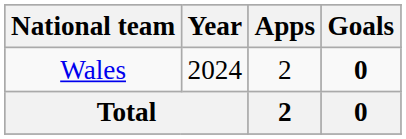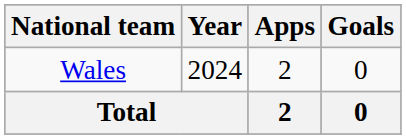(361, 69) bold -> (361, 69) normal
